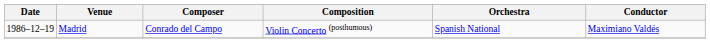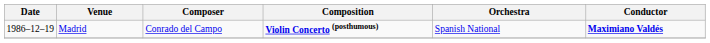(319, 29) normal -> (322, 29) bold
(623, 29) normal -> (625, 29) bold
